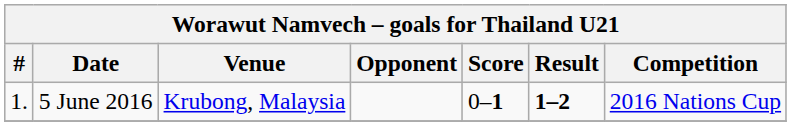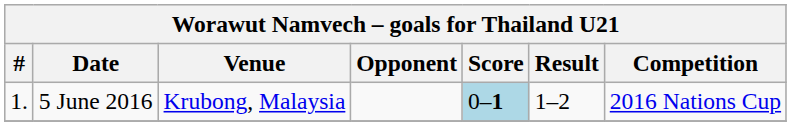(486, 101) no background -> (486, 101) lightblue background
(552, 101) bold -> (552, 101) normal
